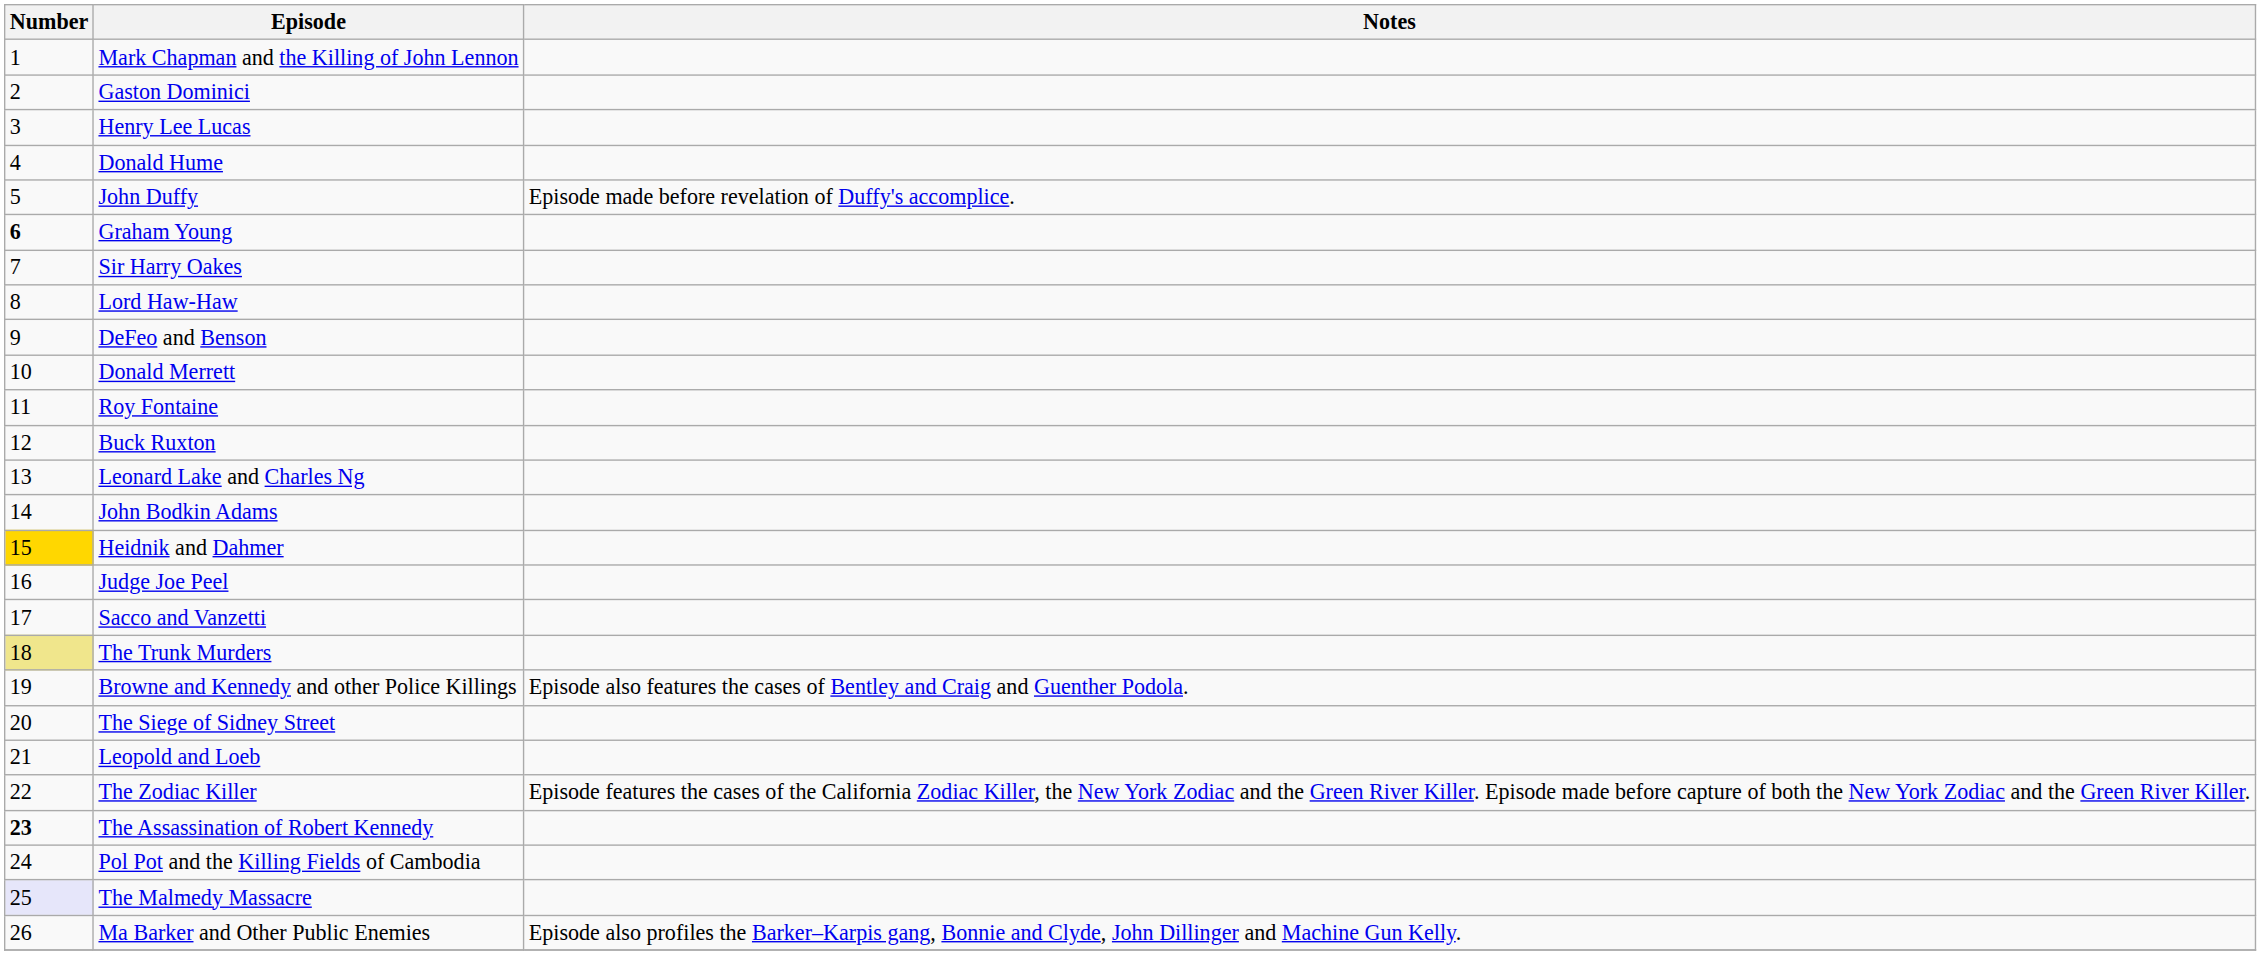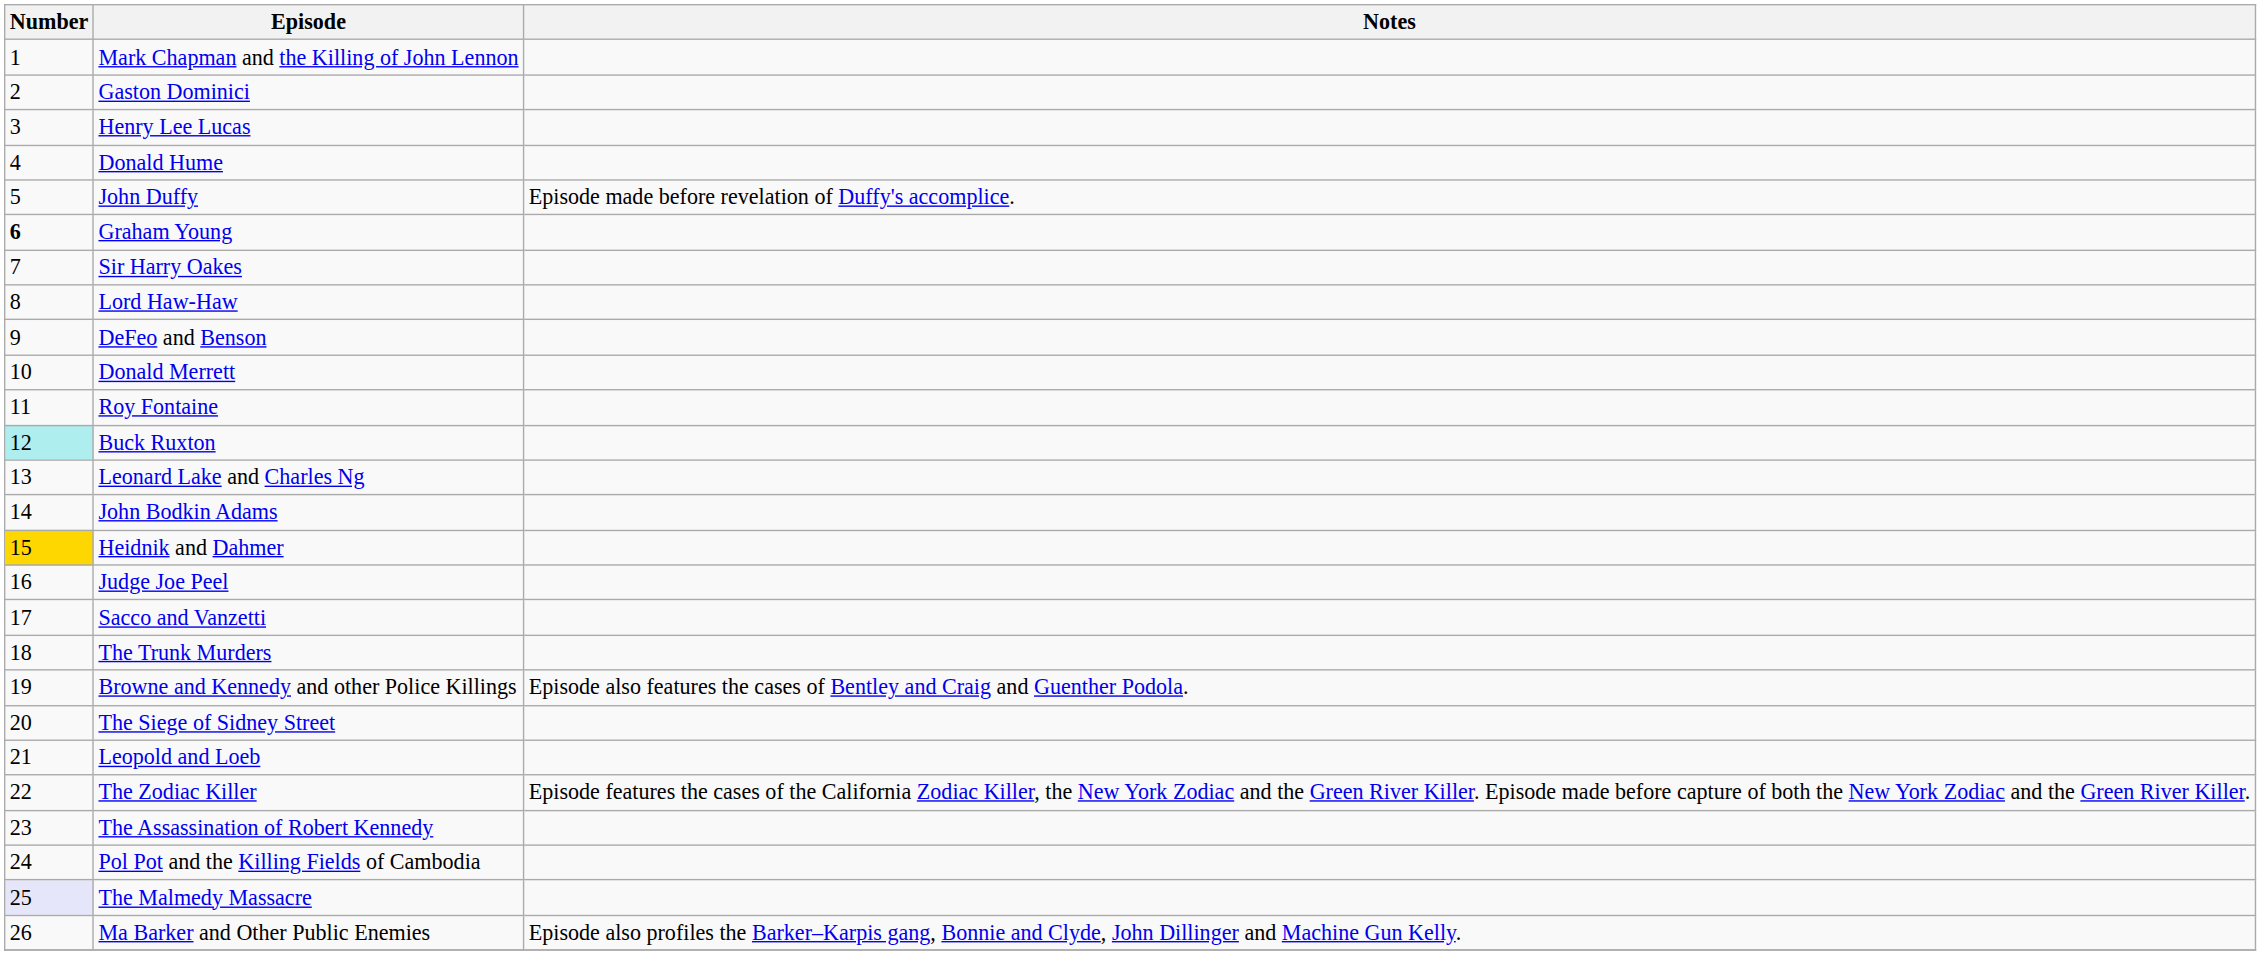(21, 442) no background -> (21, 442) paleturquoise background
(21, 652) khaki background -> (21, 652) no background
(21, 827) bold -> (21, 827) normal
